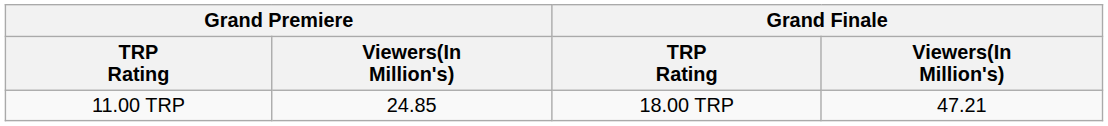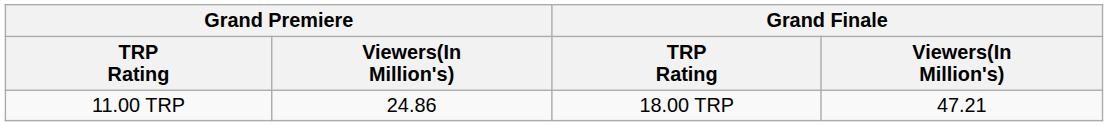(412, 106) 24.85 -> (412, 106) 24.86
